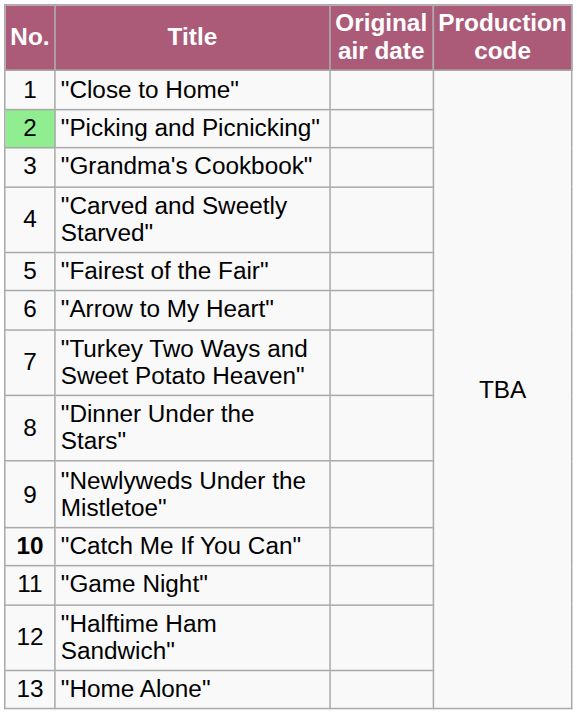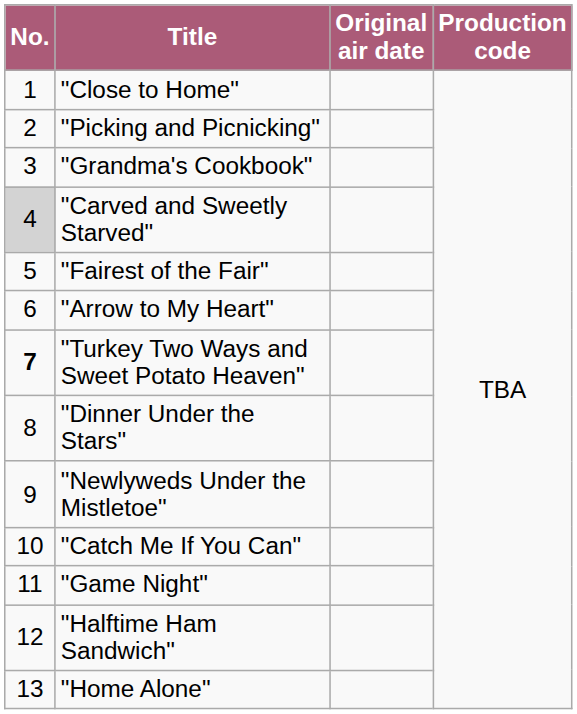(30, 128) lightgreen background -> (30, 128) no background
(30, 219) no background -> (30, 219) lightgrey background
(30, 362) normal -> (30, 362) bold
(30, 546) bold -> (30, 546) normal
